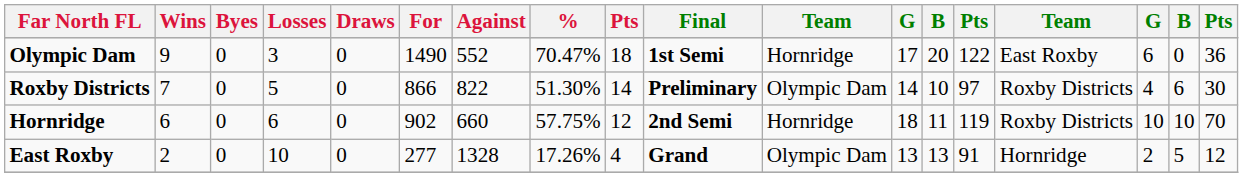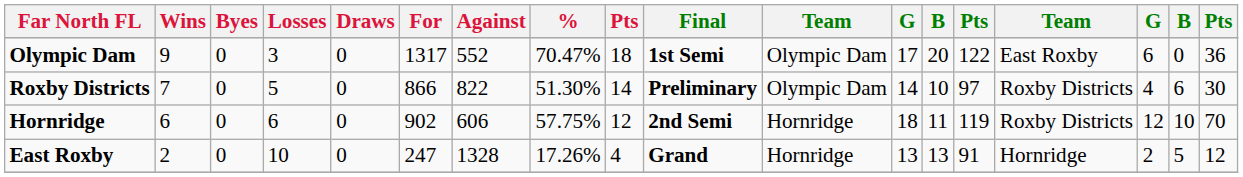(426, 54) 1490 -> (426, 54) 1317
(810, 54) Hornridge -> (827, 54) Olympic Dam
(472, 121) 660 -> (472, 121) 606
(1153, 121) 10 -> (1153, 121) 12
(420, 155) 277 -> (420, 155) 247
(827, 155) Olympic Dam -> (810, 155) Hornridge
